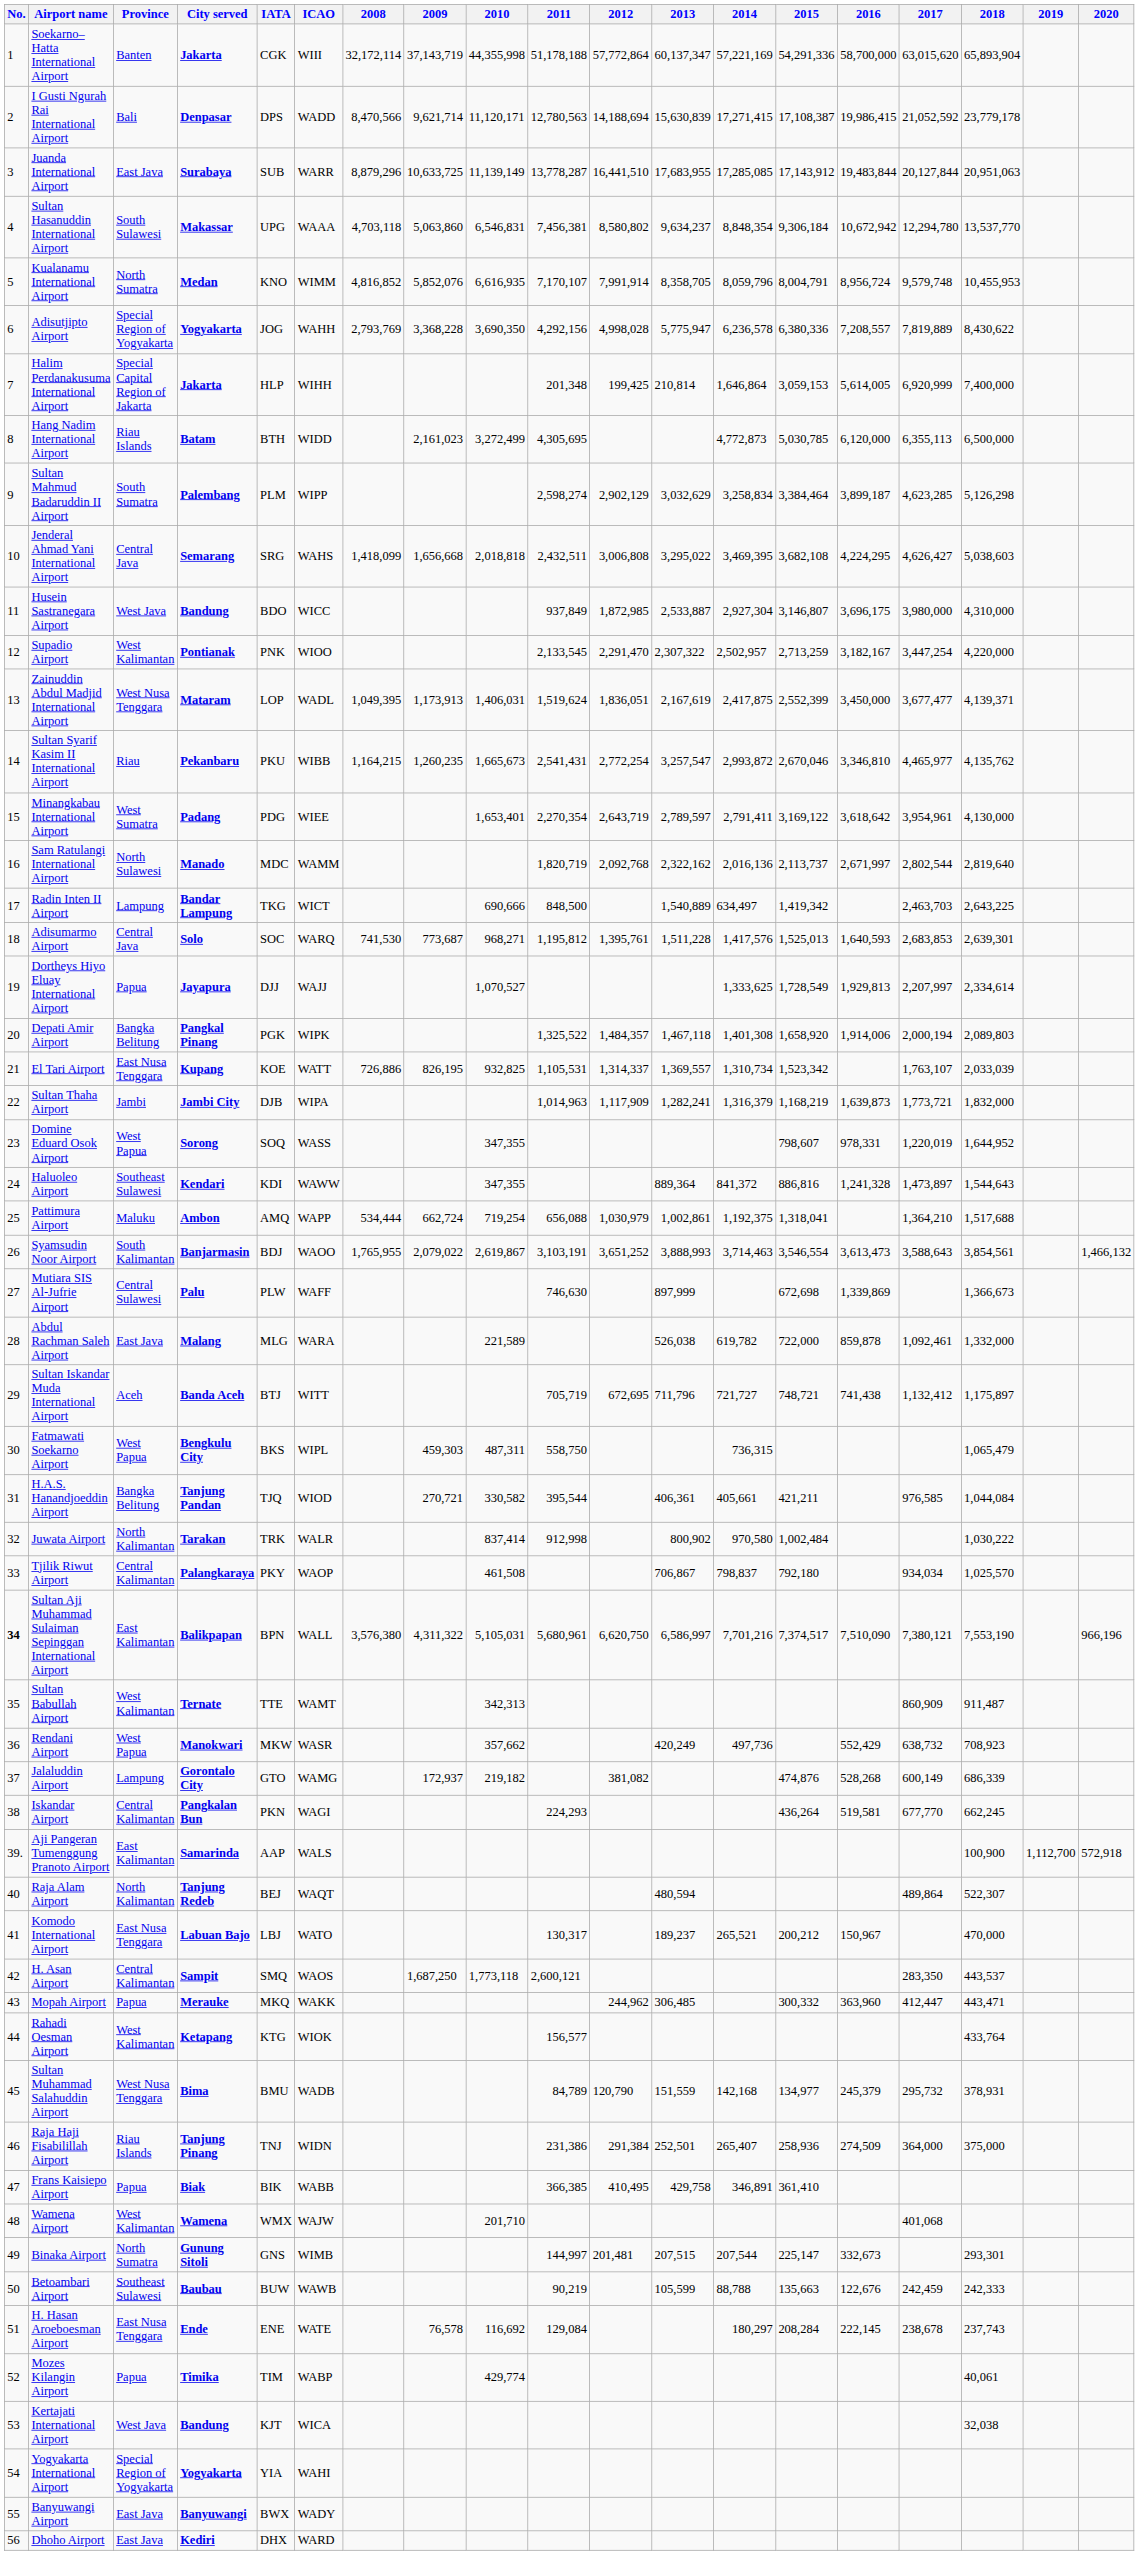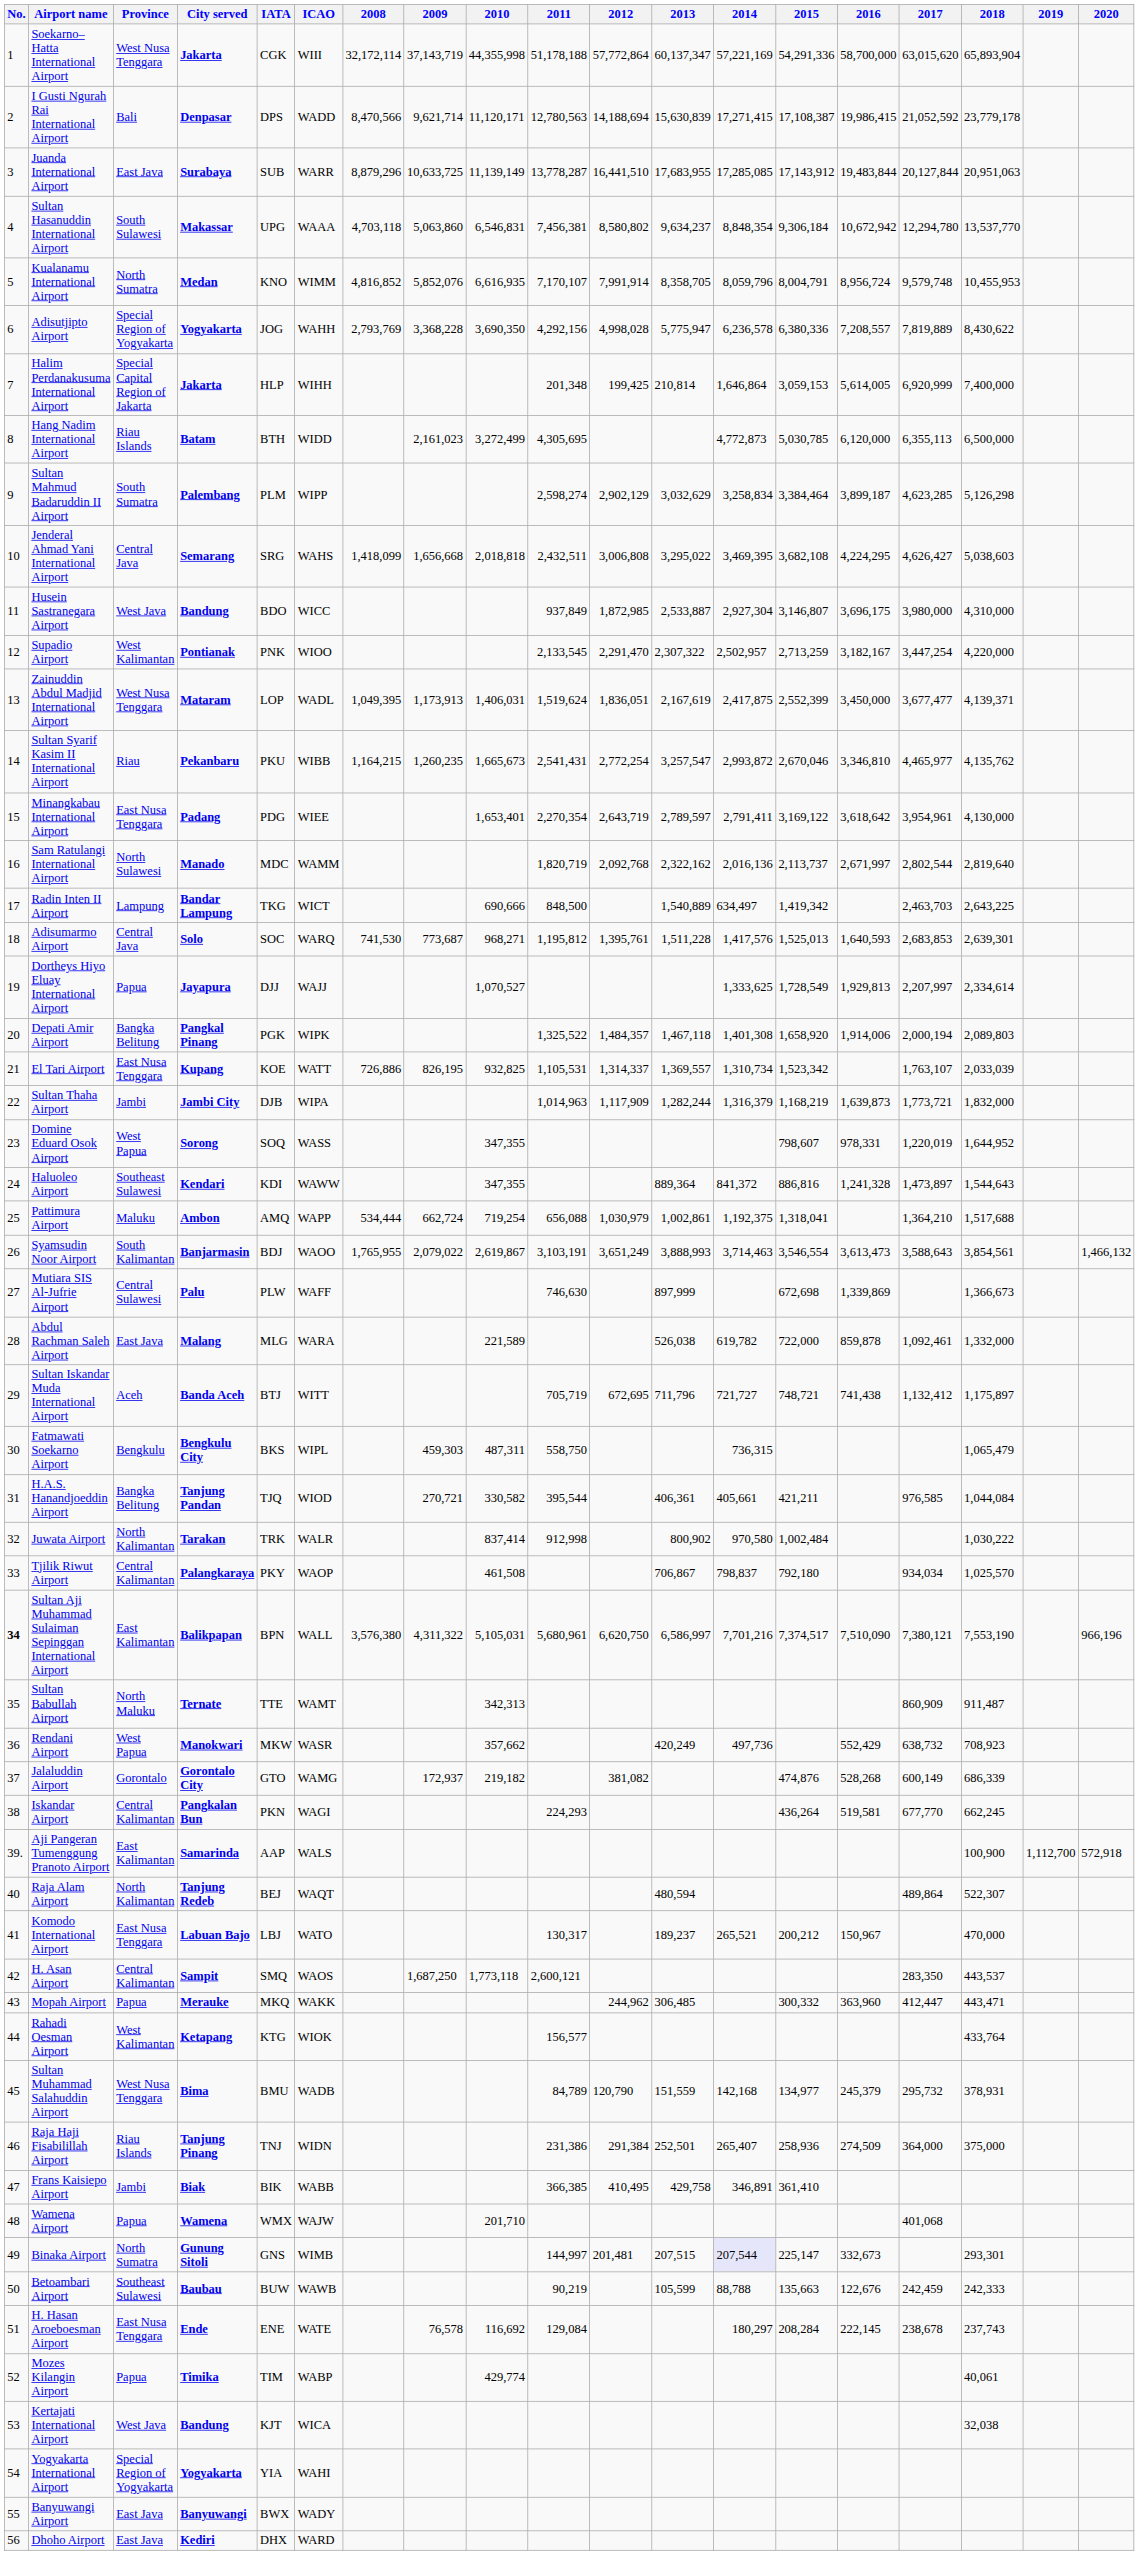(134, 55) Banten -> (143, 55) West Nusa Tenggara
(137, 816) West Sumatra -> (141, 816) East Nusa Tenggara
(686, 1102) 1,282,241 -> (686, 1102) 1,282,244
(624, 1252) 3,651,252 -> (624, 1252) 3,651,249
(131, 1450) West Papua -> (140, 1450) Bengkulu
(145, 1703) West Kalimantan -> (136, 1703) North Maluku
(140, 1778) Lampung -> (141, 1778) Gorontalo
(131, 2187) Papua -> (131, 2187) Jambi
(145, 2221) West Kalimantan -> (131, 2221) Papua
(737, 2254) no background -> (737, 2254) lavender background
